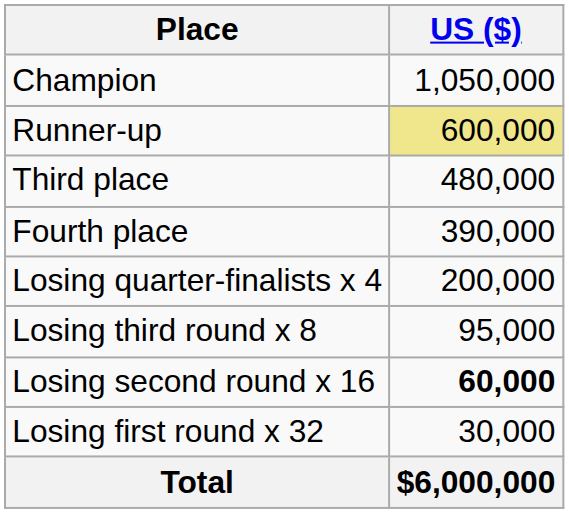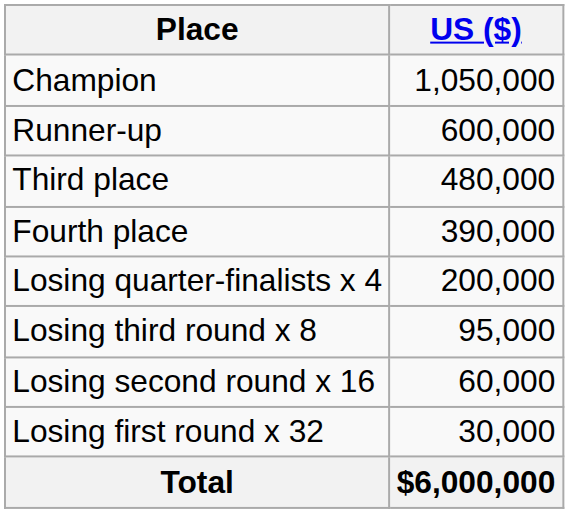(498, 130) khaki background -> (498, 130) no background
(507, 381) bold -> (507, 381) normal
